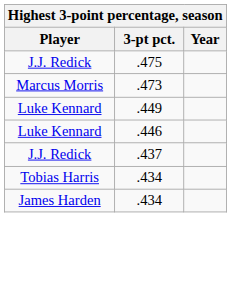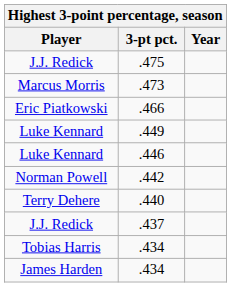+ row: (61, 108)
+ row: (61, 177)
+ row: (61, 200)
